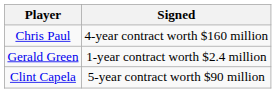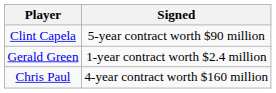rows swapped: (43, 35) <-> (43, 77)
